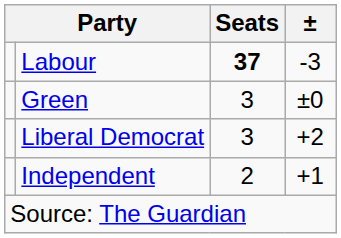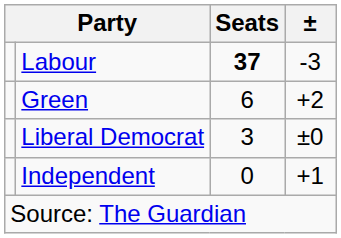(247, 99) 3 -> (247, 99) 6
(310, 99) ±0 -> (310, 99) +2
(310, 137) +2 -> (310, 137) ±0
(247, 175) 2 -> (247, 175) 0
